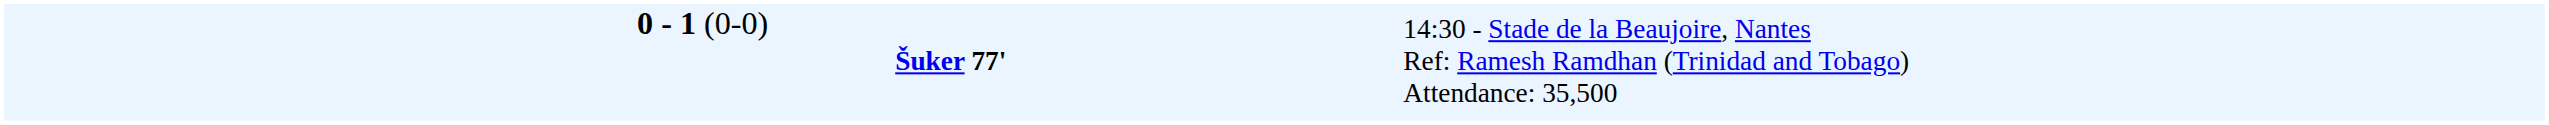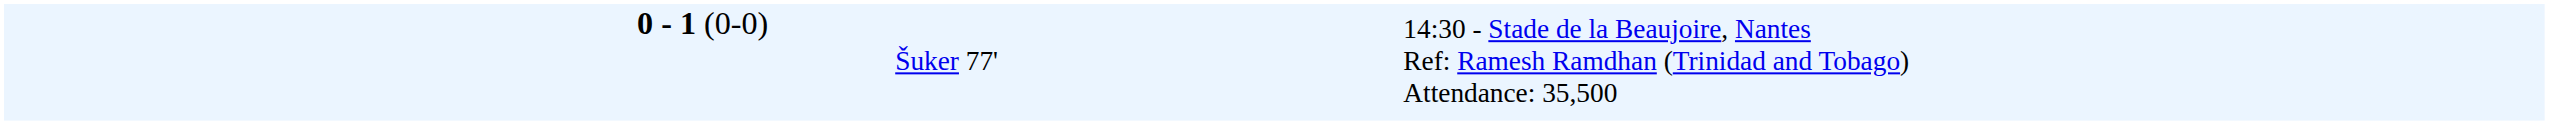(951, 61) bold -> (947, 61) normal
